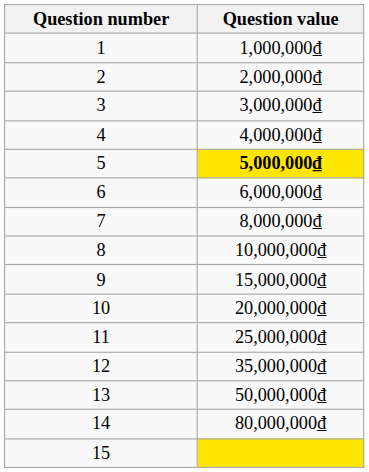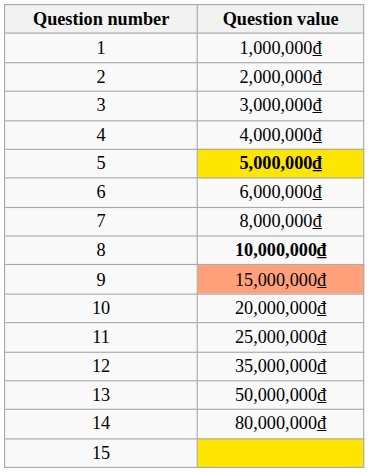(281, 250) normal -> (281, 250) bold
(281, 279) no background -> (281, 279) lightsalmon background
